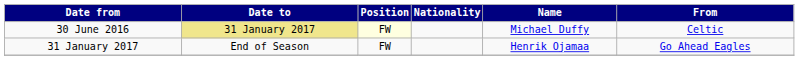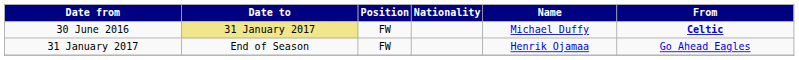(385, 29) lightyellow background -> (385, 29) no background
(705, 29) normal -> (705, 29) bold
